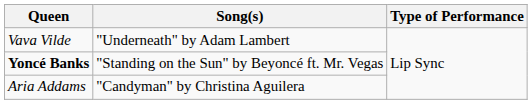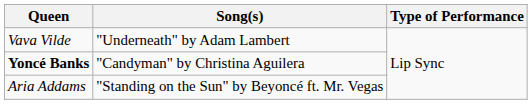(240, 63) "Standing on the Sun" by Beyoncé ft. Mr. Vegas -> (200, 63) "Candyman" by Christina Aguilera
(200, 87) "Candyman" by Christina Aguilera -> (240, 87) "Standing on the Sun" by Beyoncé ft. Mr. Vegas
